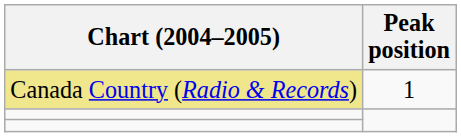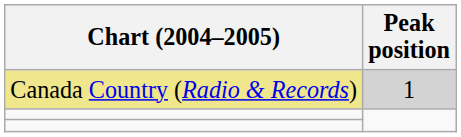(409, 89) no background -> (409, 89) lightgrey background
